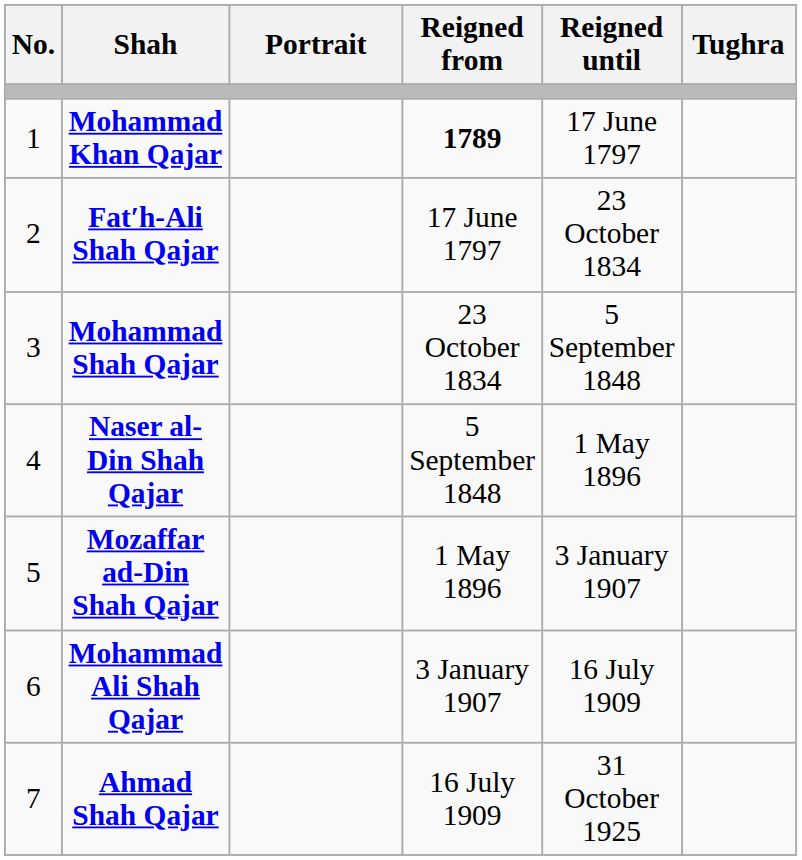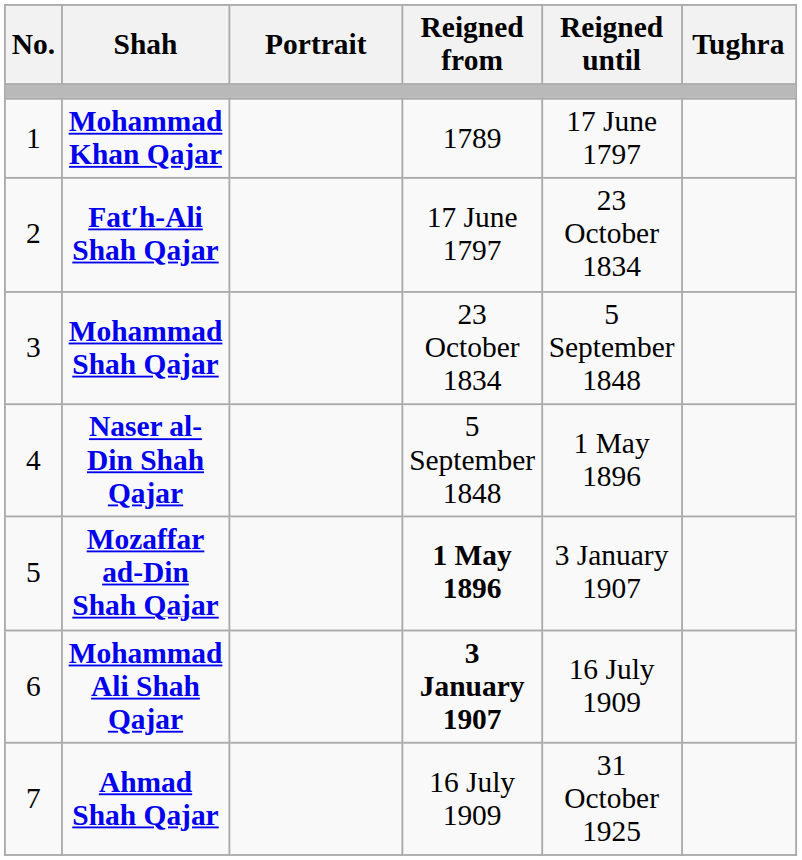(472, 137) bold -> (472, 137) normal
(472, 572) normal -> (472, 572) bold
(472, 685) normal -> (472, 685) bold
